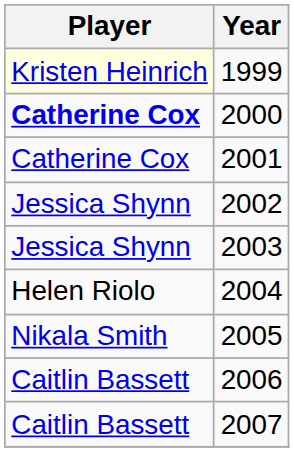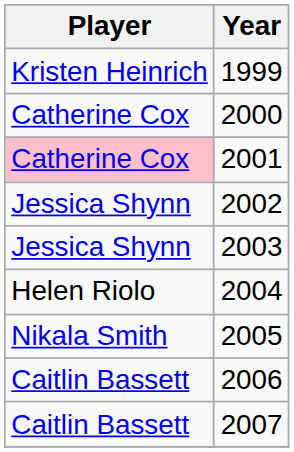(110, 70) lightyellow background -> (110, 70) no background
(106, 114) bold -> (100, 114) normal
(100, 159) no background -> (100, 159) pink background
